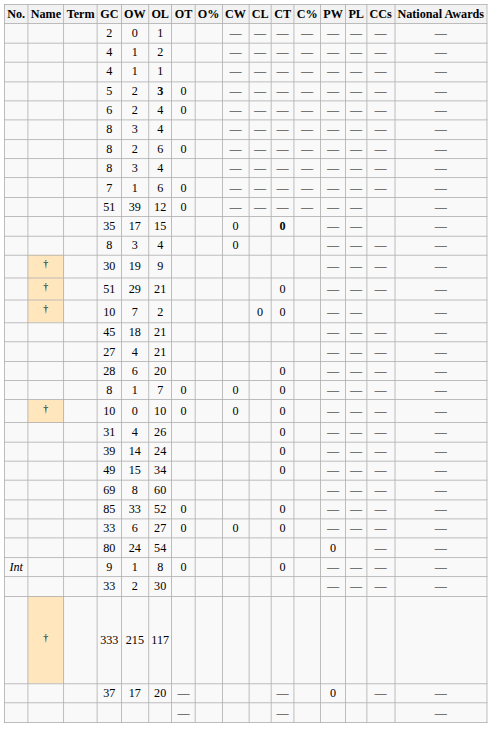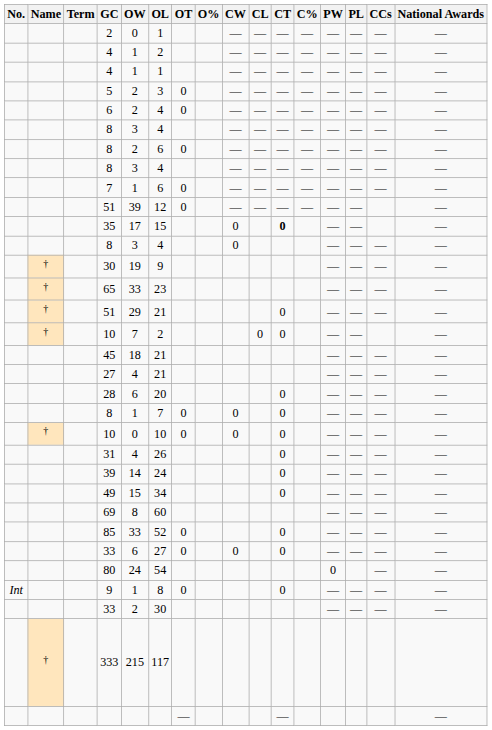(160, 91) bold -> (160, 91) normal
+ row: (46, 286)
- row: (46, 693)
